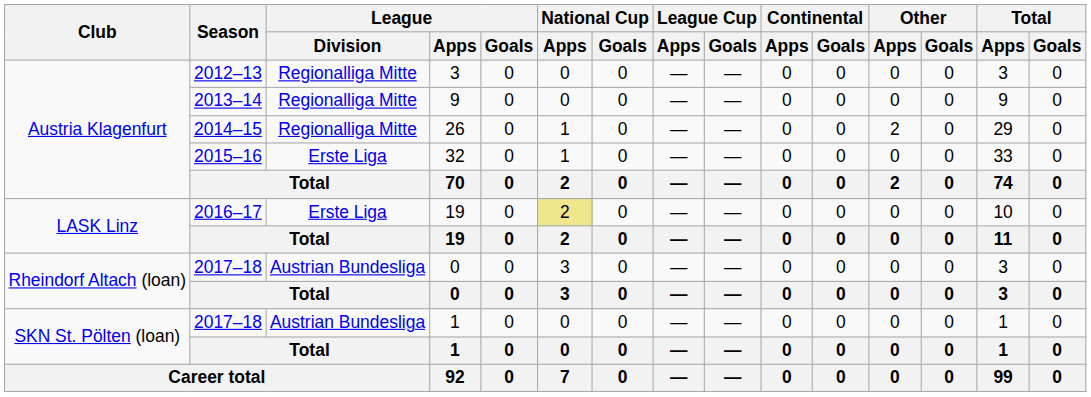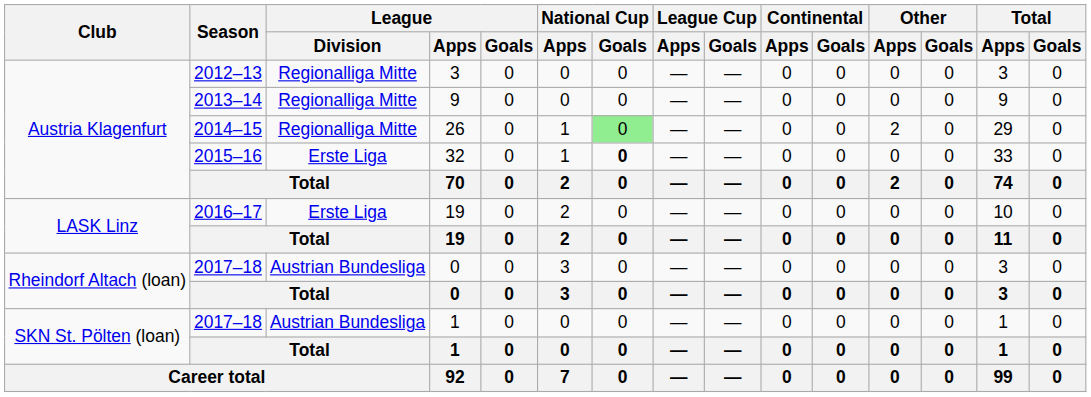(623, 128) no background -> (623, 128) lightgreen background
(623, 156) normal -> (623, 156) bold
(565, 211) khaki background -> (565, 211) no background
